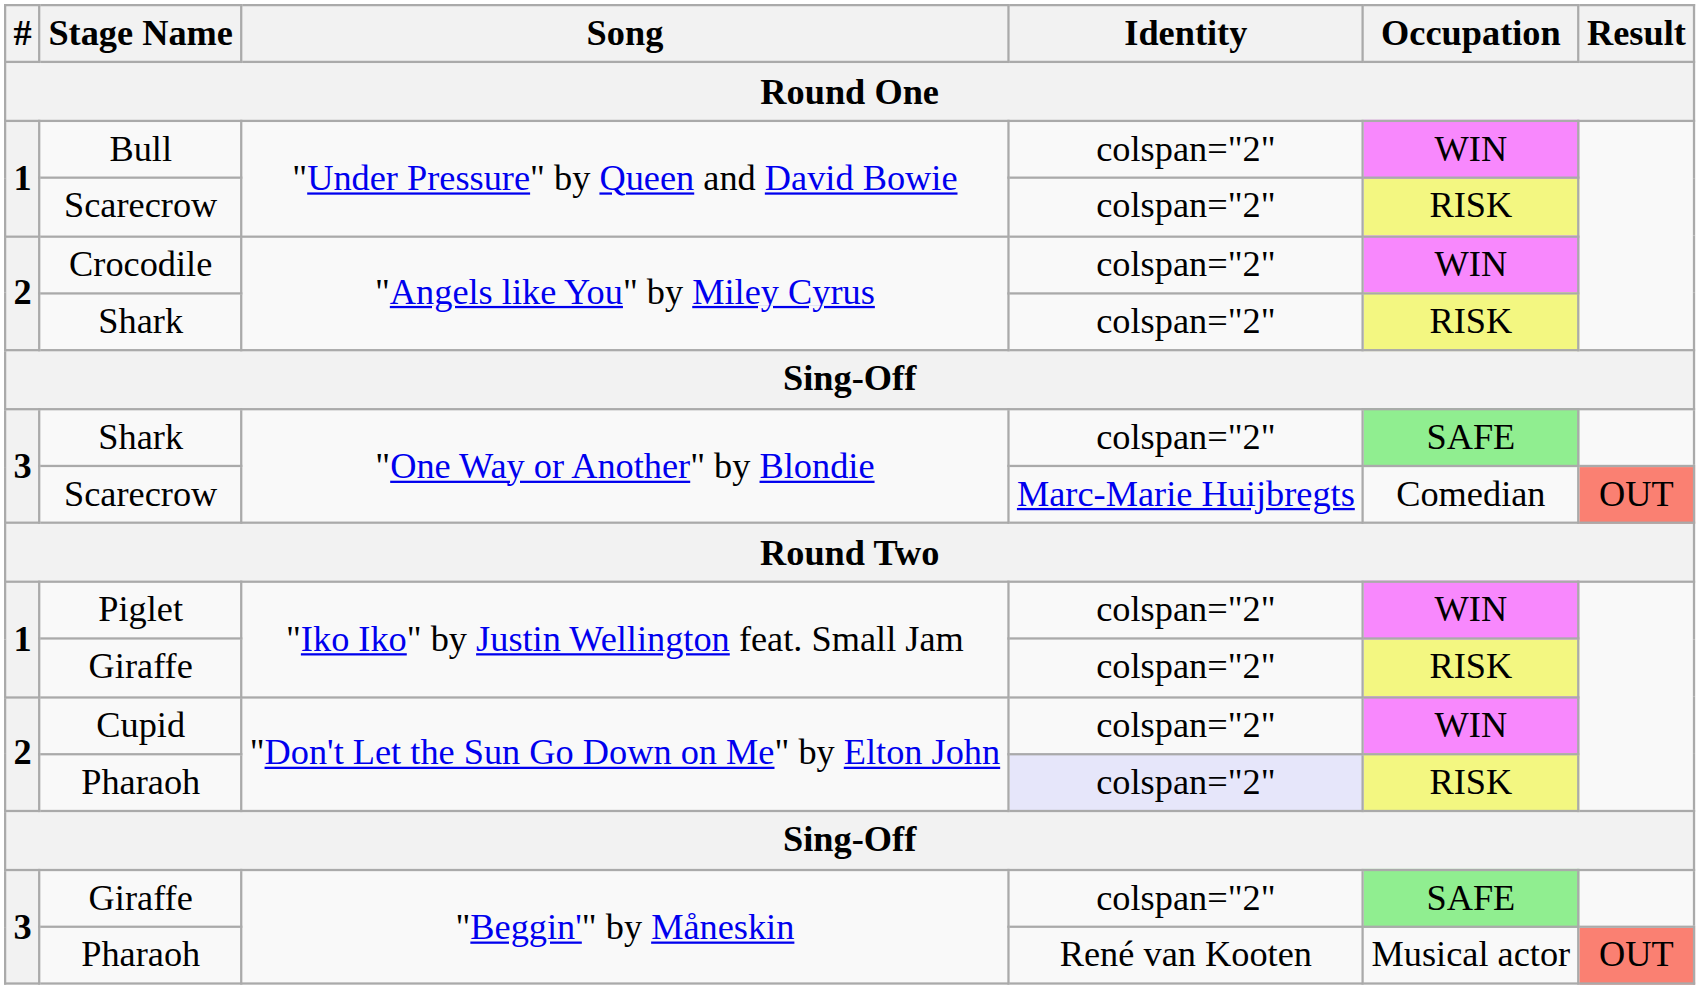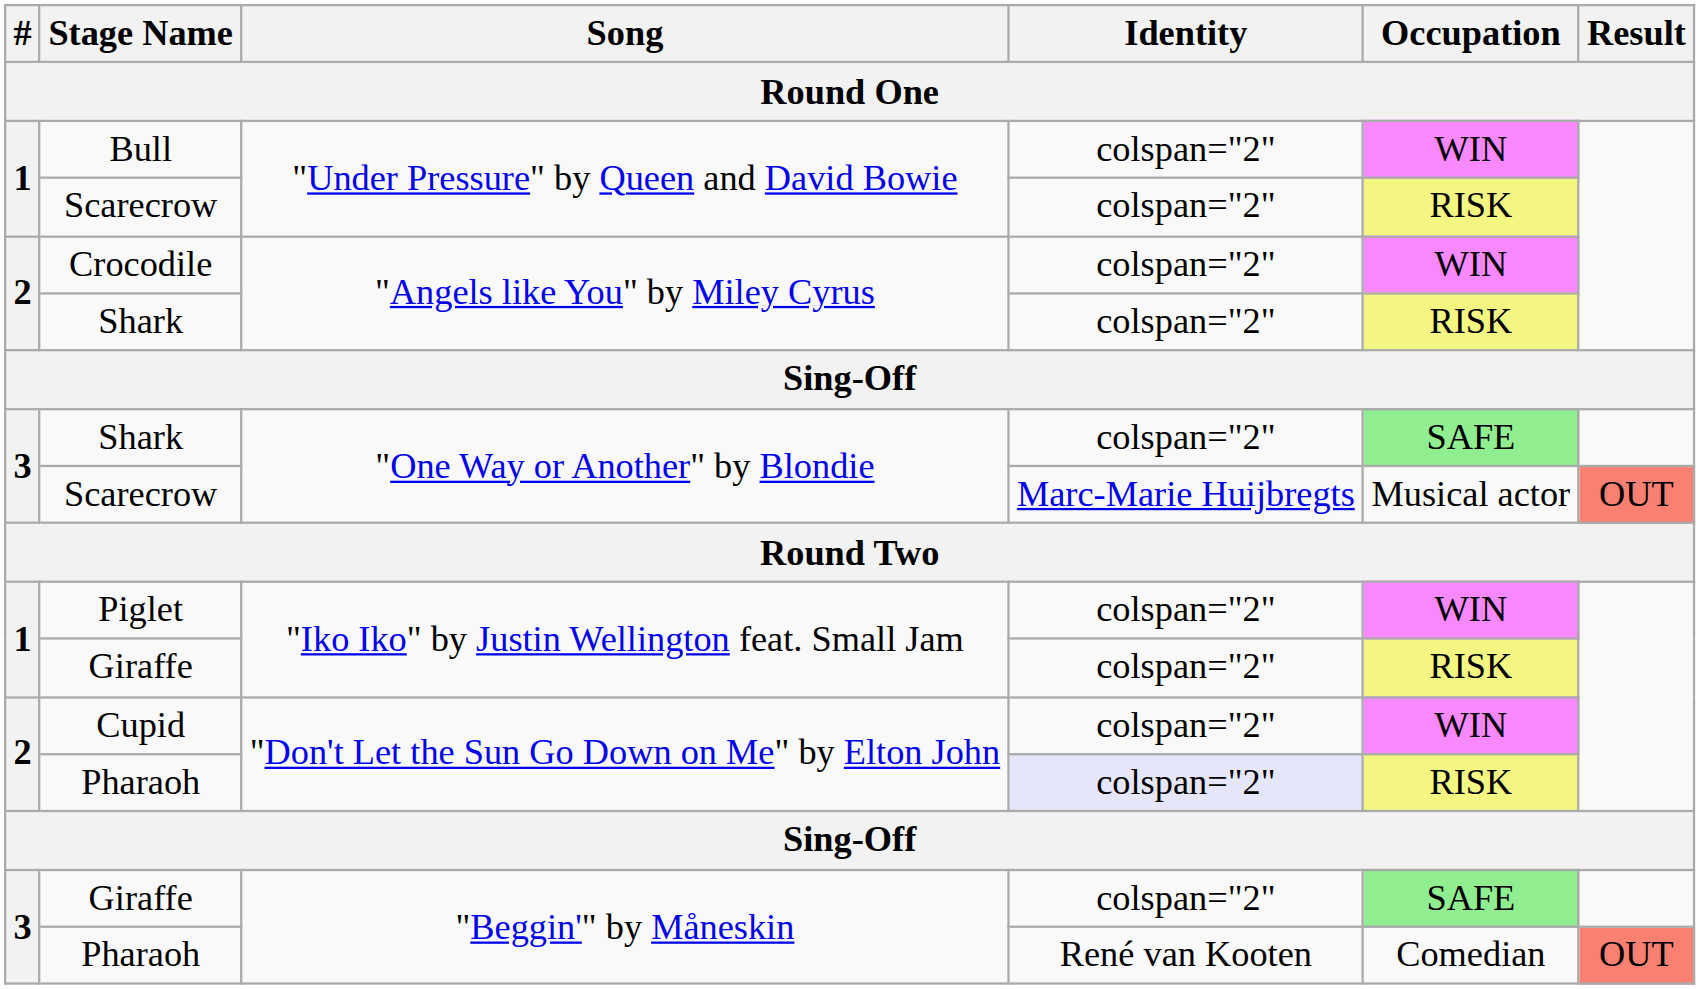(1471, 494) Comedian -> (1471, 494) Musical actor
(1471, 954) Musical actor -> (1471, 954) Comedian
